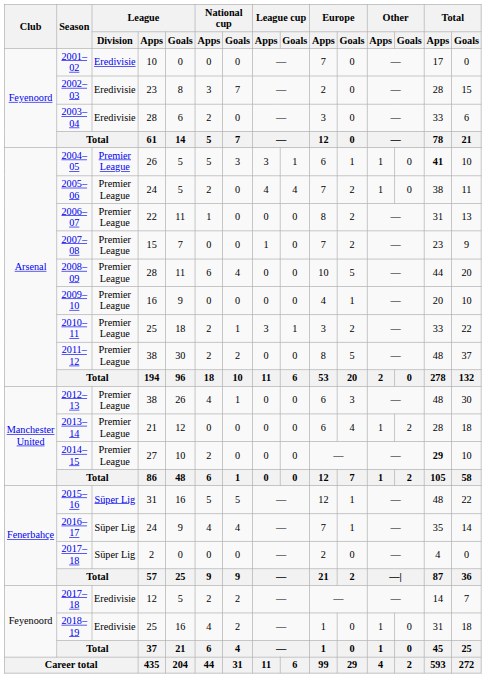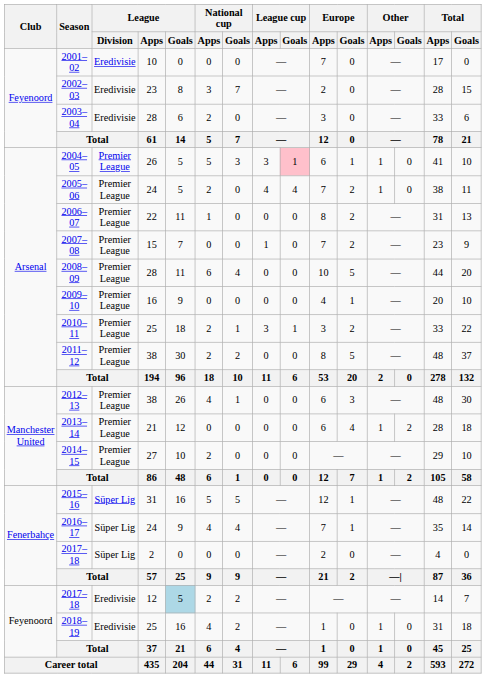(295, 161) no background -> (295, 161) pink background
(438, 161) bold -> (438, 161) normal
(438, 455) bold -> (438, 455) normal
(180, 599) no background -> (180, 599) lightblue background
